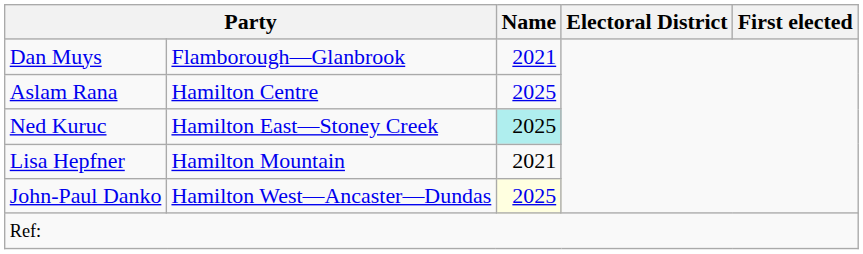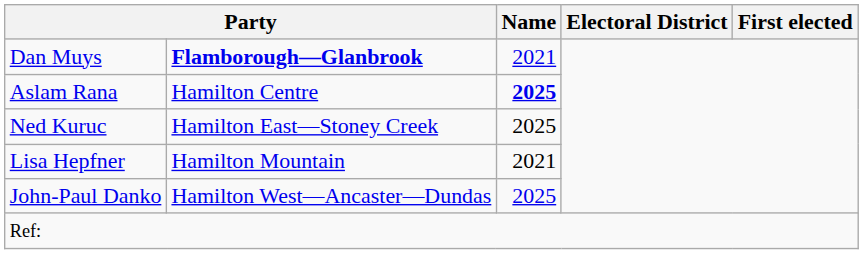(288, 56) normal -> (297, 56) bold
(534, 91) normal -> (534, 91) bold
(534, 126) paleturquoise background -> (534, 126) no background
(534, 195) lightyellow background -> (534, 195) no background
